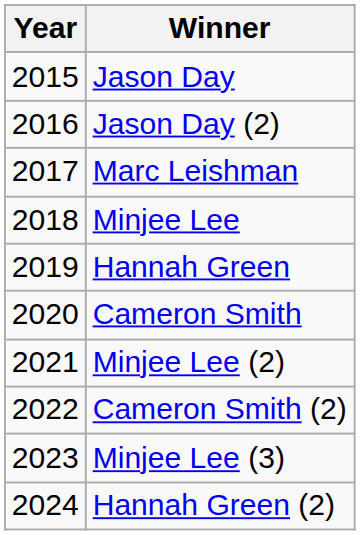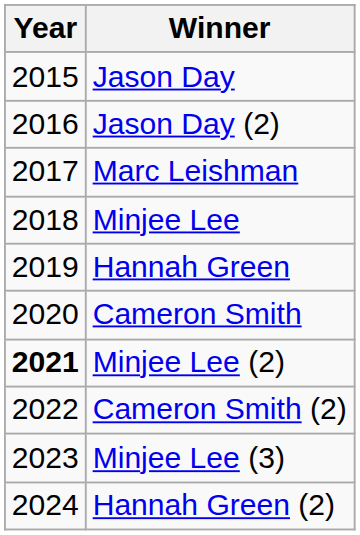(45, 362) normal -> (45, 362) bold
